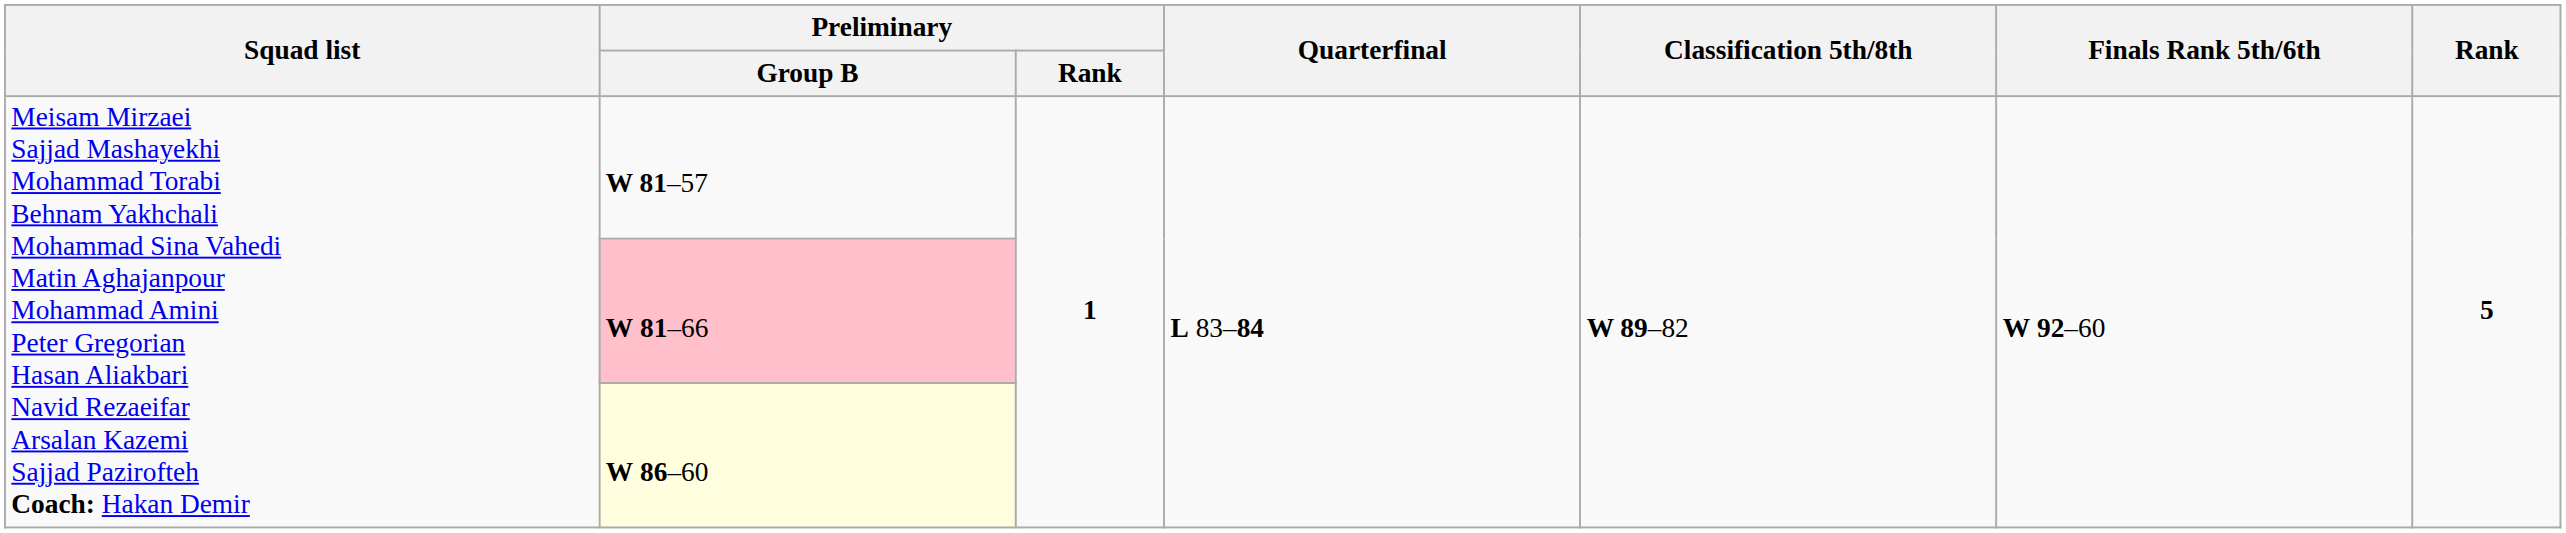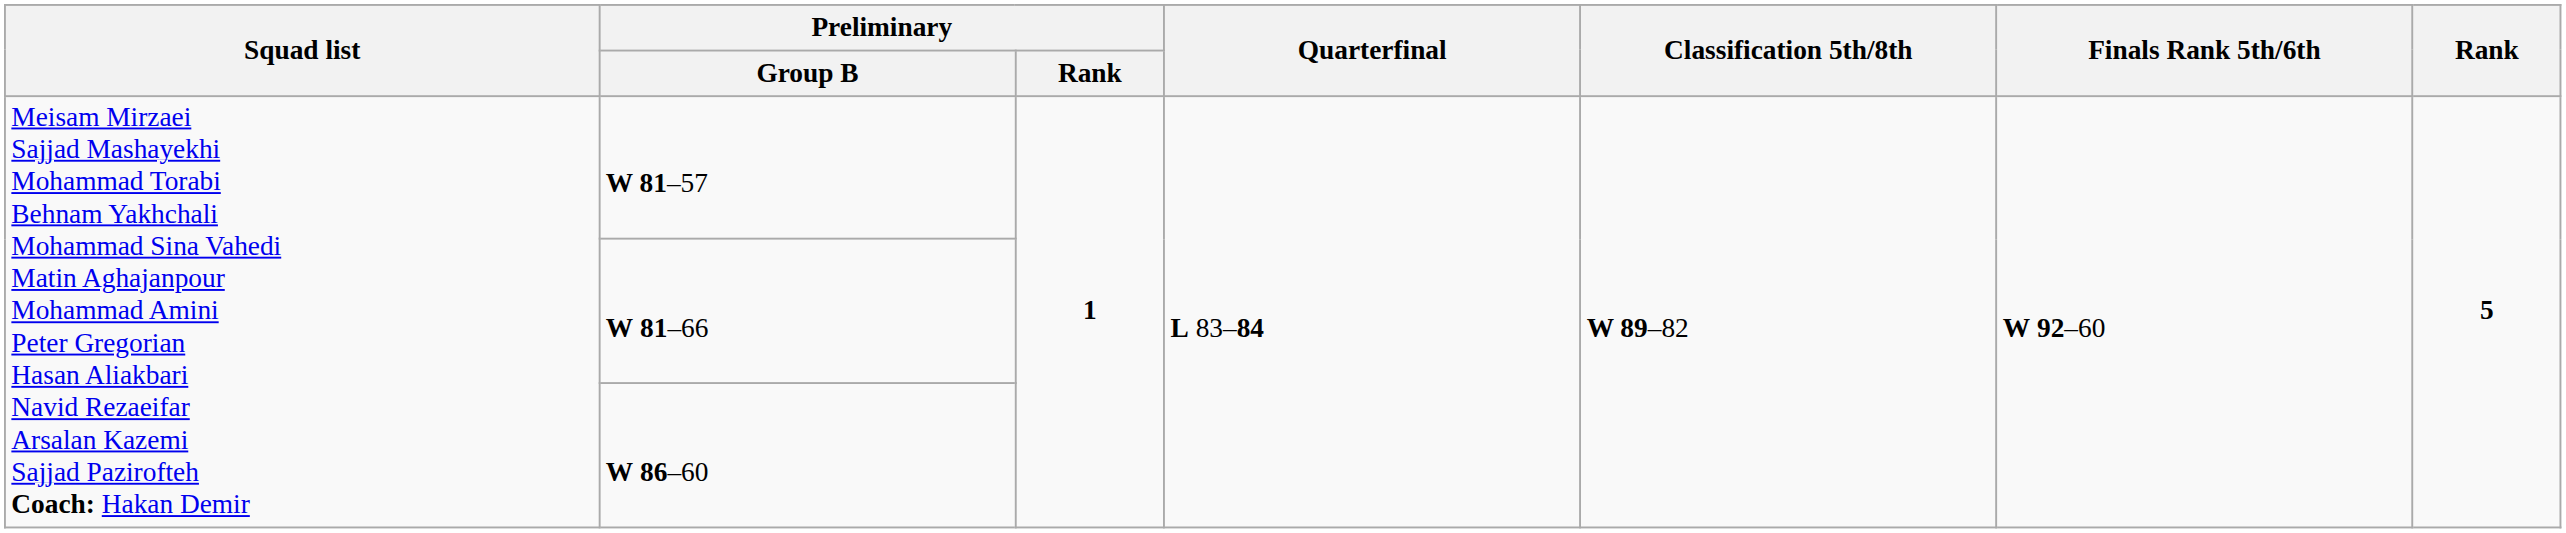(657, 327) pink background -> (657, 327) no background
(657, 471) lightyellow background -> (657, 471) no background
